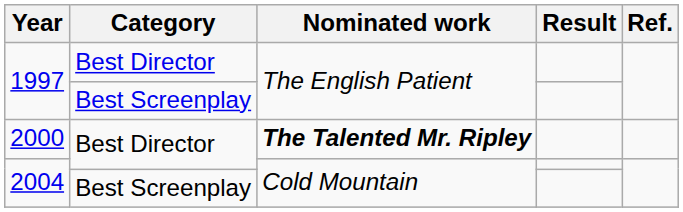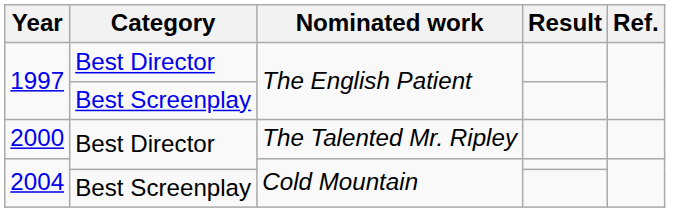(397, 138) bold -> (390, 138) normal
